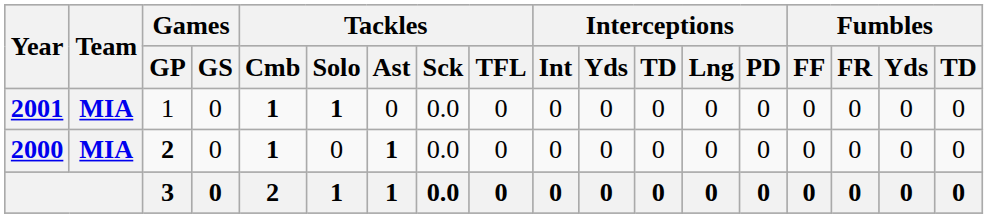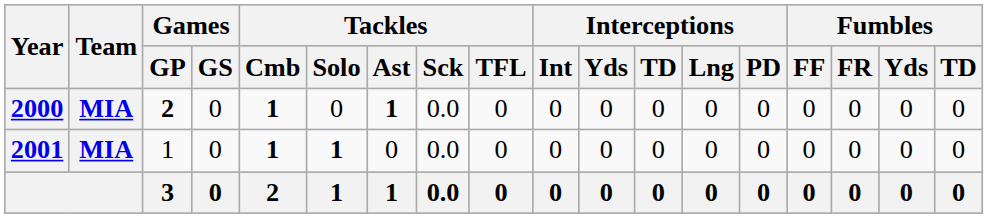rows swapped: (37, 150) <-> (37, 108)
